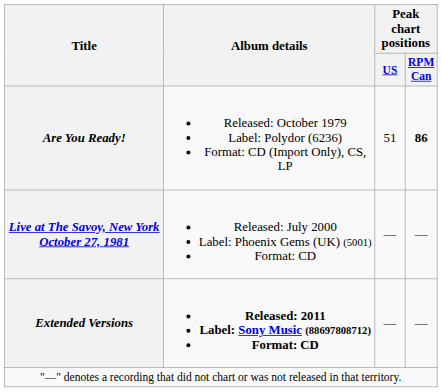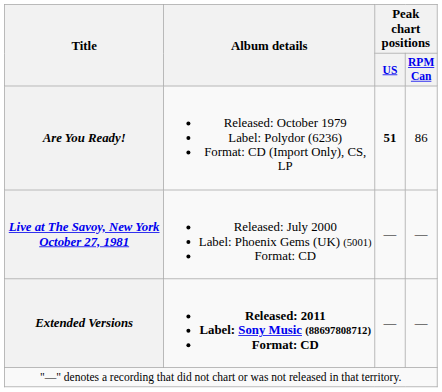(390, 137) normal -> (390, 137) bold
(421, 137) bold -> (421, 137) normal
